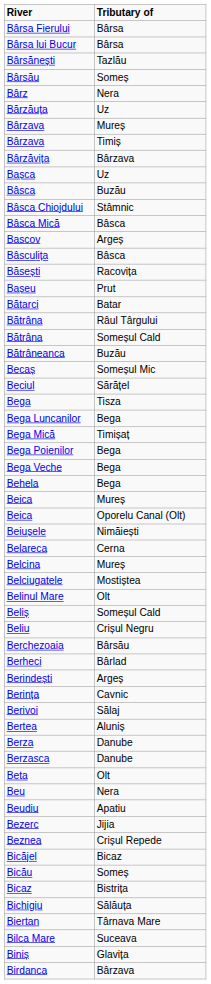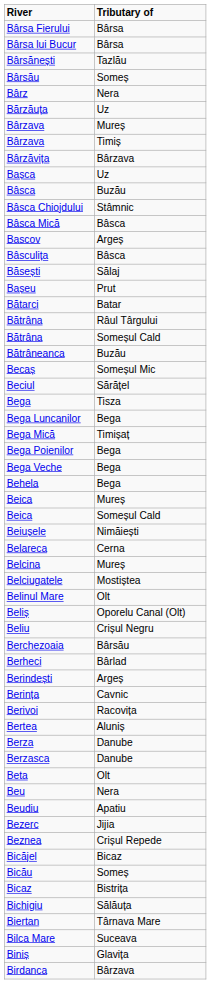(117, 272) Racovița -> (108, 272) Sălaj
(141, 516) Oporelu Canal (Olt) -> (129, 516) Someșul Cald
(129, 613) Someșul Cald -> (141, 613) Oporelu Canal (Olt)
(108, 710) Sălaj -> (117, 710) Racovița
